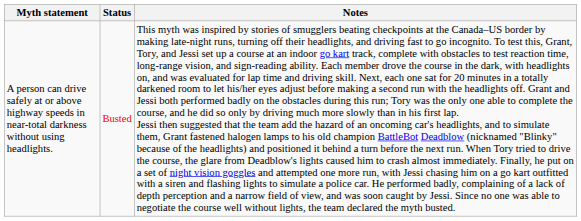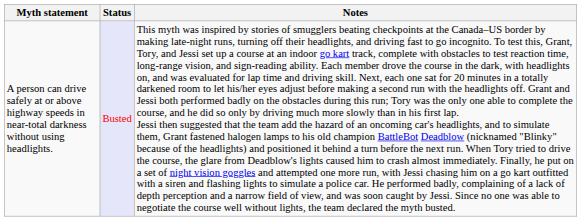(117, 118) no background -> (117, 118) lavender background
